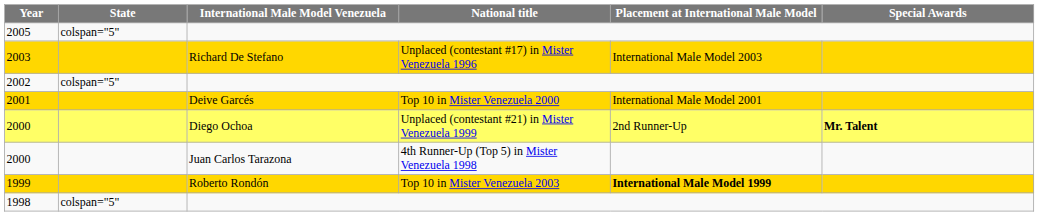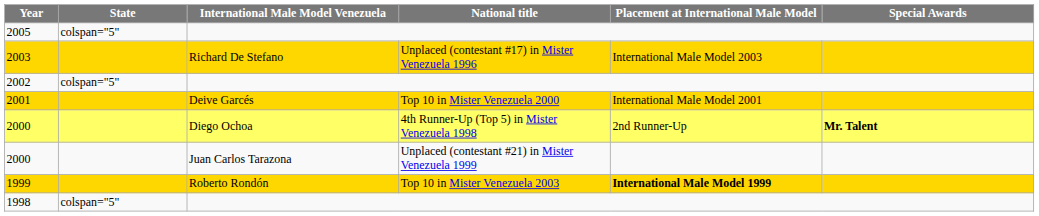(487, 126) Unplaced (contestant #21) in Mister Venezuela 1999 -> (479, 126) 4th Runner-Up (Top 5) in Mister Venezuela 1998
(479, 158) 4th Runner-Up (Top 5) in Mister Venezuela 1998 -> (487, 158) Unplaced (contestant #21) in Mister Venezuela 1999
